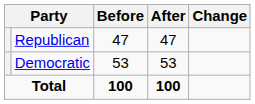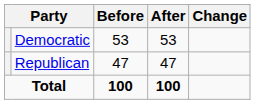rows swapped: (52, 63) <-> (52, 39)
